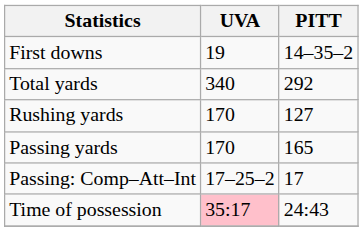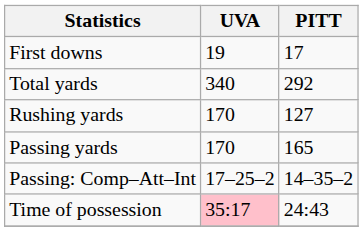(318, 52) 14–35–2 -> (294, 52) 17
(294, 178) 17 -> (318, 178) 14–35–2
